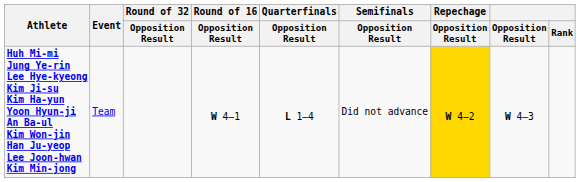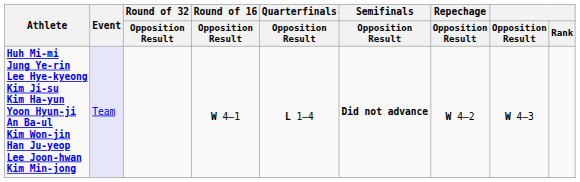(104, 111) no background -> (104, 111) lavender background
(385, 111) normal -> (385, 111) bold
(460, 117) gold background -> (460, 117) no background
